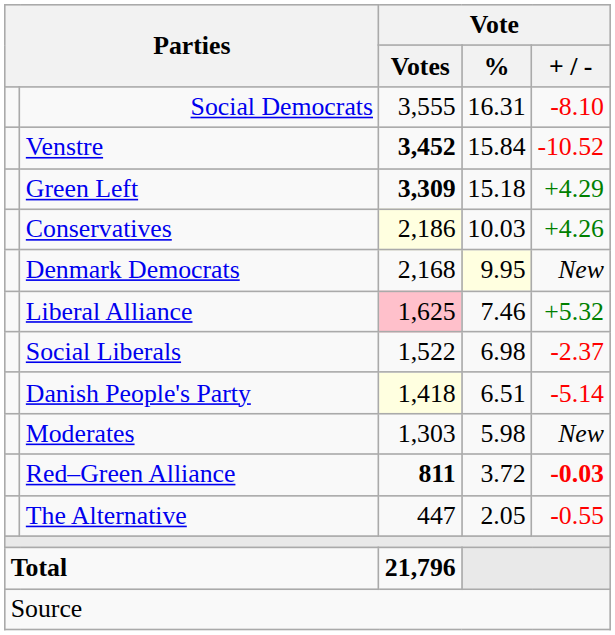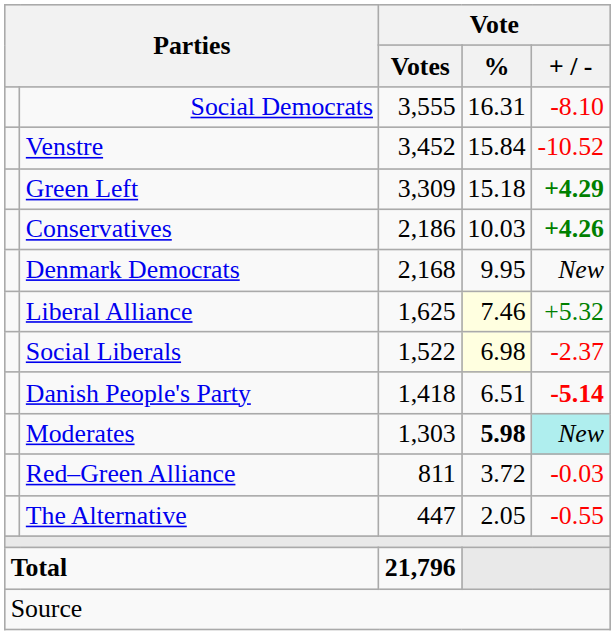(427, 147) bold -> (427, 147) normal
(427, 188) bold -> (427, 188) normal
(574, 188) normal -> (574, 188) bold
(427, 229) lightyellow background -> (427, 229) no background
(574, 229) normal -> (574, 229) bold
(503, 270) lightyellow background -> (503, 270) no background
(427, 310) pink background -> (427, 310) no background
(503, 310) no background -> (503, 310) lightyellow background
(503, 351) no background -> (503, 351) lightyellow background
(427, 392) lightyellow background -> (427, 392) no background
(577, 392) normal -> (577, 392) bold
(503, 433) normal -> (503, 433) bold
(581, 433) no background -> (581, 433) paleturquoise background
(437, 474) bold -> (437, 474) normal
(577, 474) bold -> (577, 474) normal
